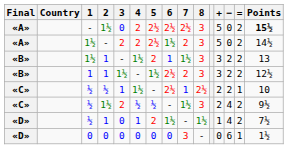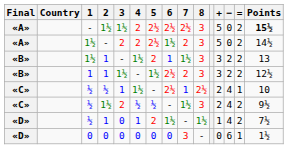(122, 28) 0 -> (122, 28) 1½
(229, 89) 2 -> (229, 89) 4
